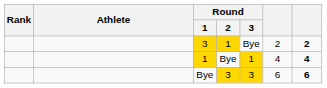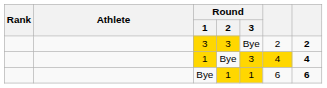(228, 43) 1 -> (228, 43) 3
(251, 59) 1 -> (251, 59) 3
(277, 59) no background -> (277, 59) gold background
(228, 75) 3 -> (228, 75) 1
(251, 75) 3 -> (251, 75) 1
